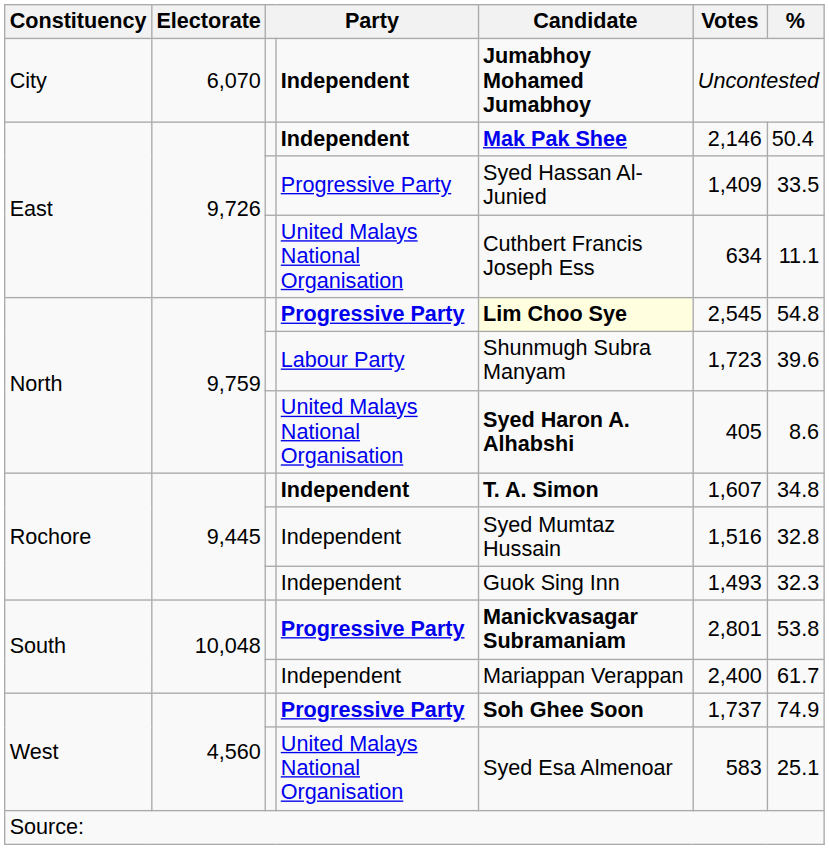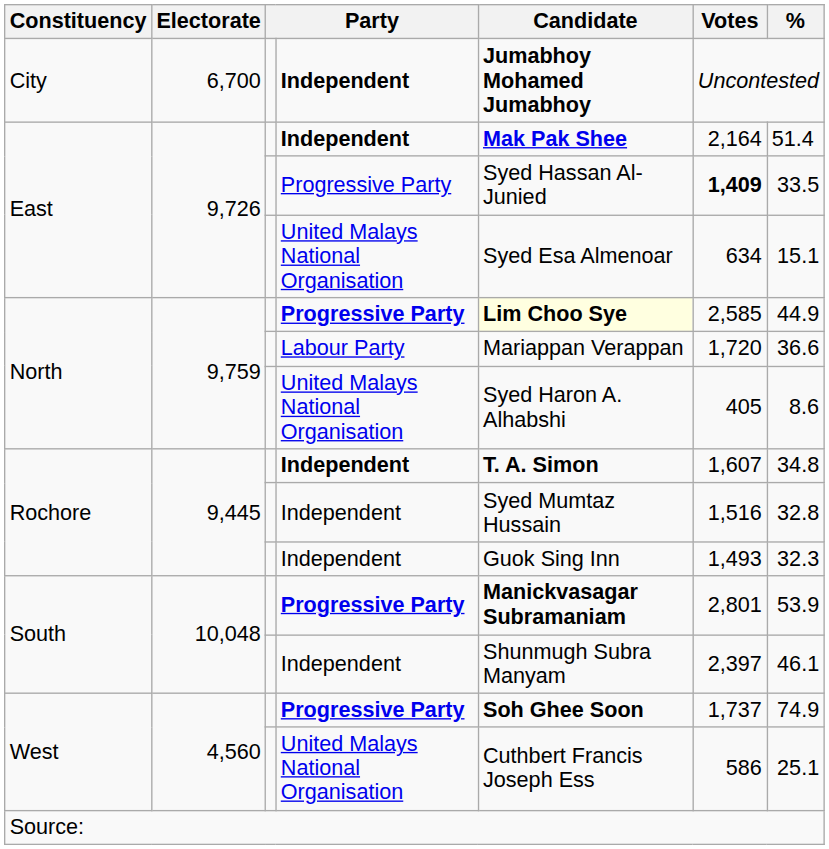(234, 80) 6,070 -> (234, 80) 6,700
(735, 138) 2,146 -> (735, 138) 2,164
(793, 138) 50.4 -> (793, 138) 51.4
(735, 185) normal -> (735, 185) bold
(563, 255) Cuthbert Francis Joseph Ess -> (578, 255) Syed Esa Almenoar
(799, 255) 11.1 -> (798, 255) 15.1
(735, 314) 2,545 -> (735, 314) 2,585
(798, 314) 54.8 -> (798, 314) 44.9
(567, 360) Shunmugh Subra Manyam -> (583, 348) Mariappan Verappan
(735, 360) 1,723 -> (735, 348) 1,720
(798, 360) 39.6 -> (798, 348) 36.6
(556, 431) bold -> (553, 407) normal
(798, 629) 53.8 -> (798, 604) 53.9
(583, 675) Mariappan Verappan -> (567, 663) Shunmugh Subra Manyam
(735, 675) 2,400 -> (735, 663) 2,397
(798, 675) 61.7 -> (798, 663) 46.1
(578, 768) Syed Esa Almenoar -> (563, 768) Cuthbert Francis Joseph Ess
(744, 768) 583 -> (744, 768) 586
